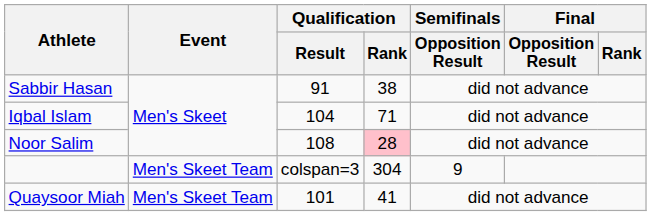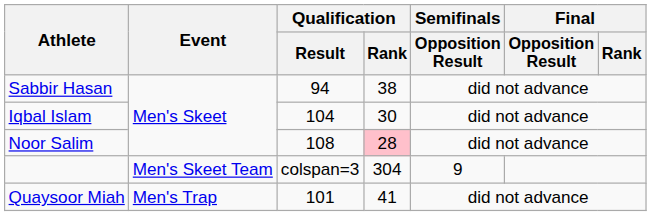(320, 89) 91 -> (320, 89) 94
(387, 116) 71 -> (387, 116) 30
(203, 197) Men's Skeet Team -> (175, 197) Men's Trap
